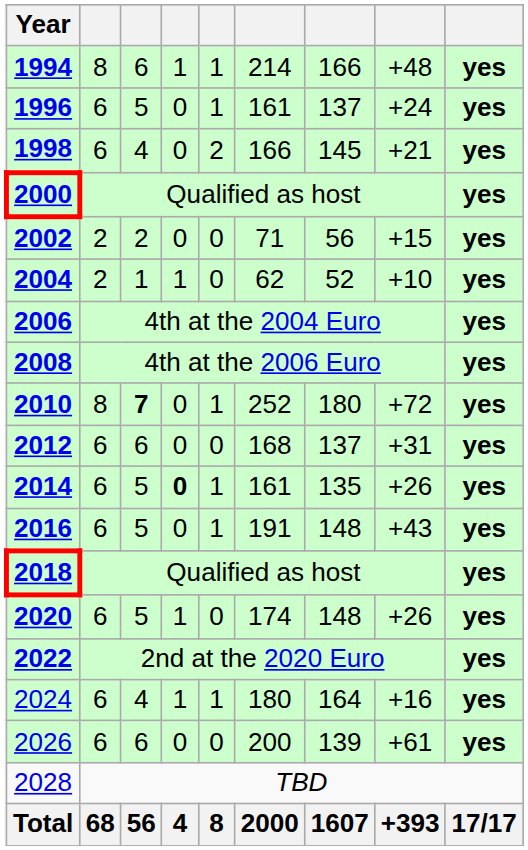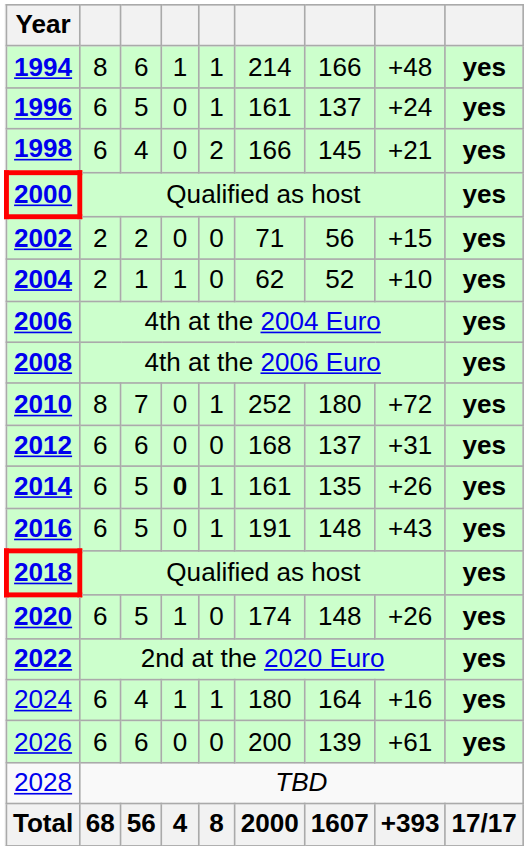(141, 403) bold -> (141, 403) normal
